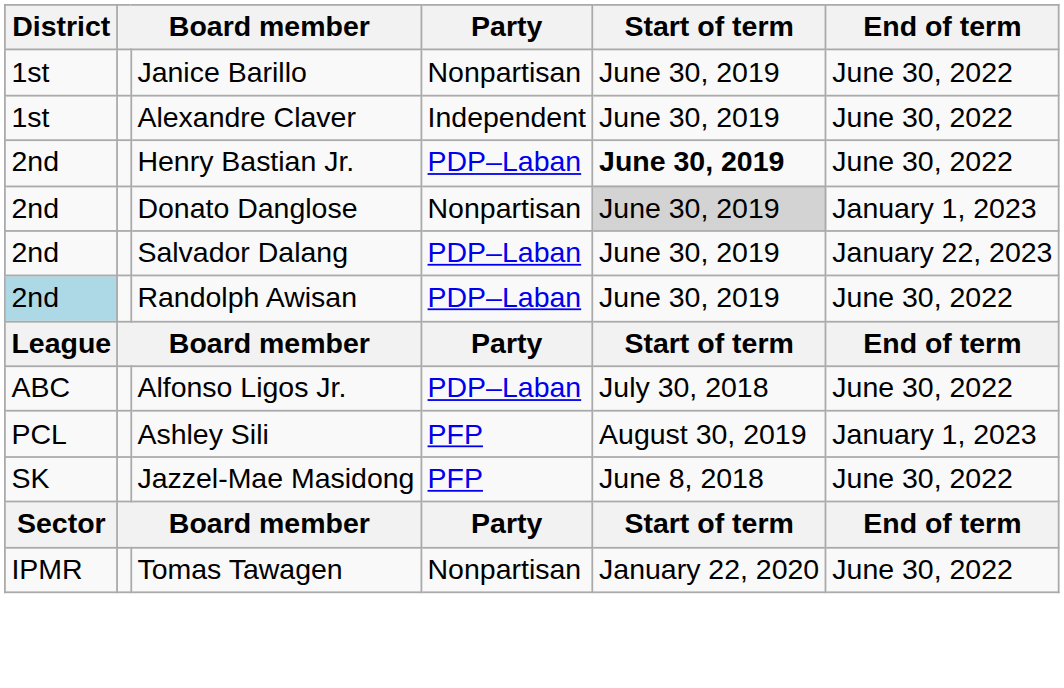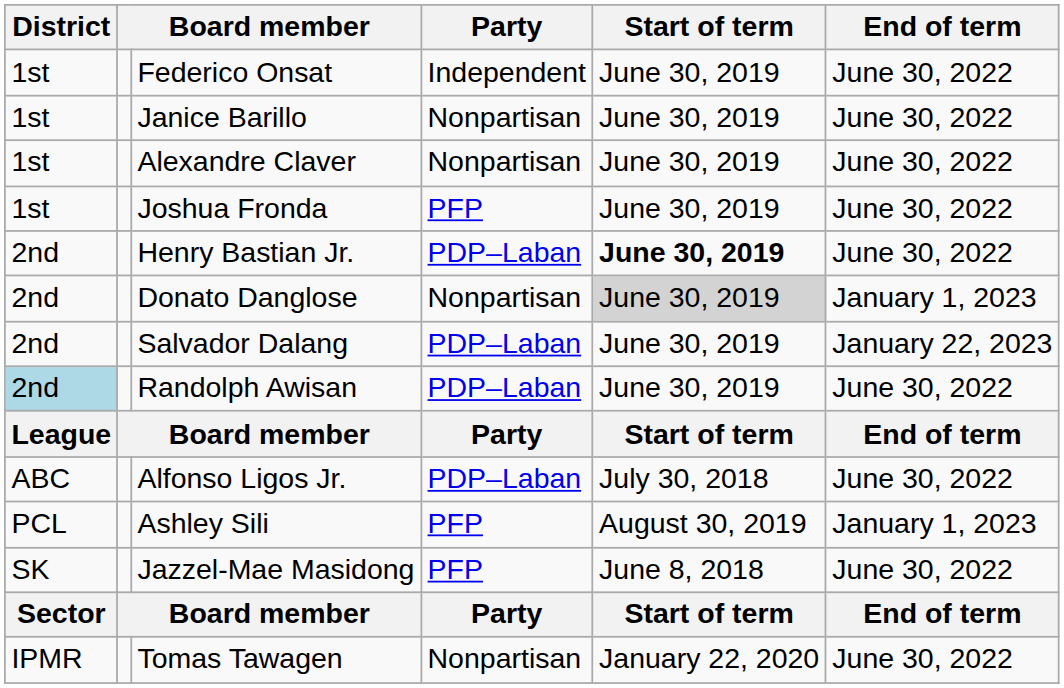+ row: (235, 72)
(507, 117) Independent -> (504, 162) Nonpartisan
+ row: (232, 207)
